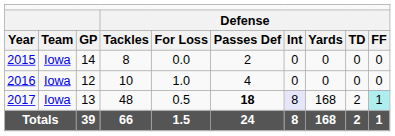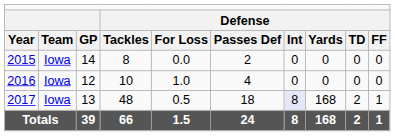(247, 100) bold -> (247, 100) normal
(379, 100) paleturquoise background -> (379, 100) no background
